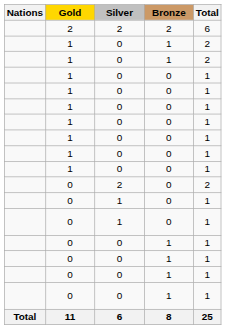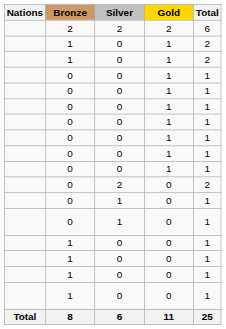columns swapped: (70, 13) <-> (169, 13)
